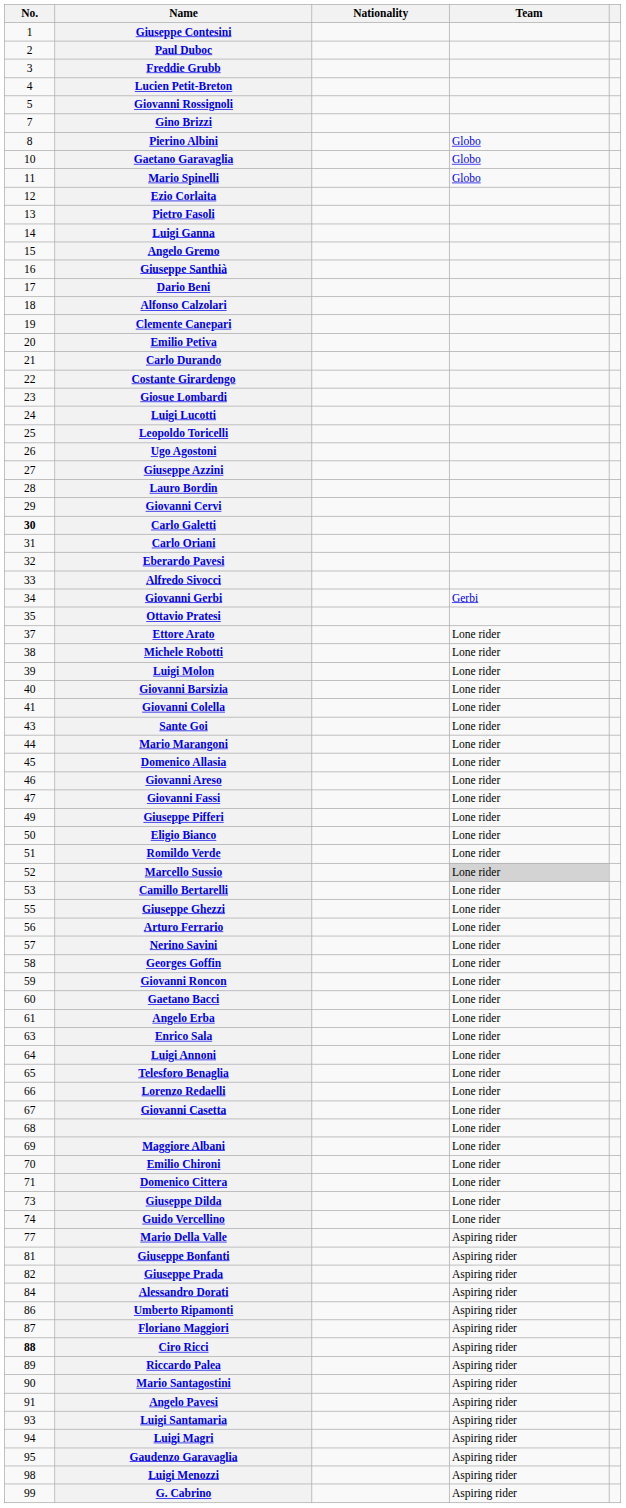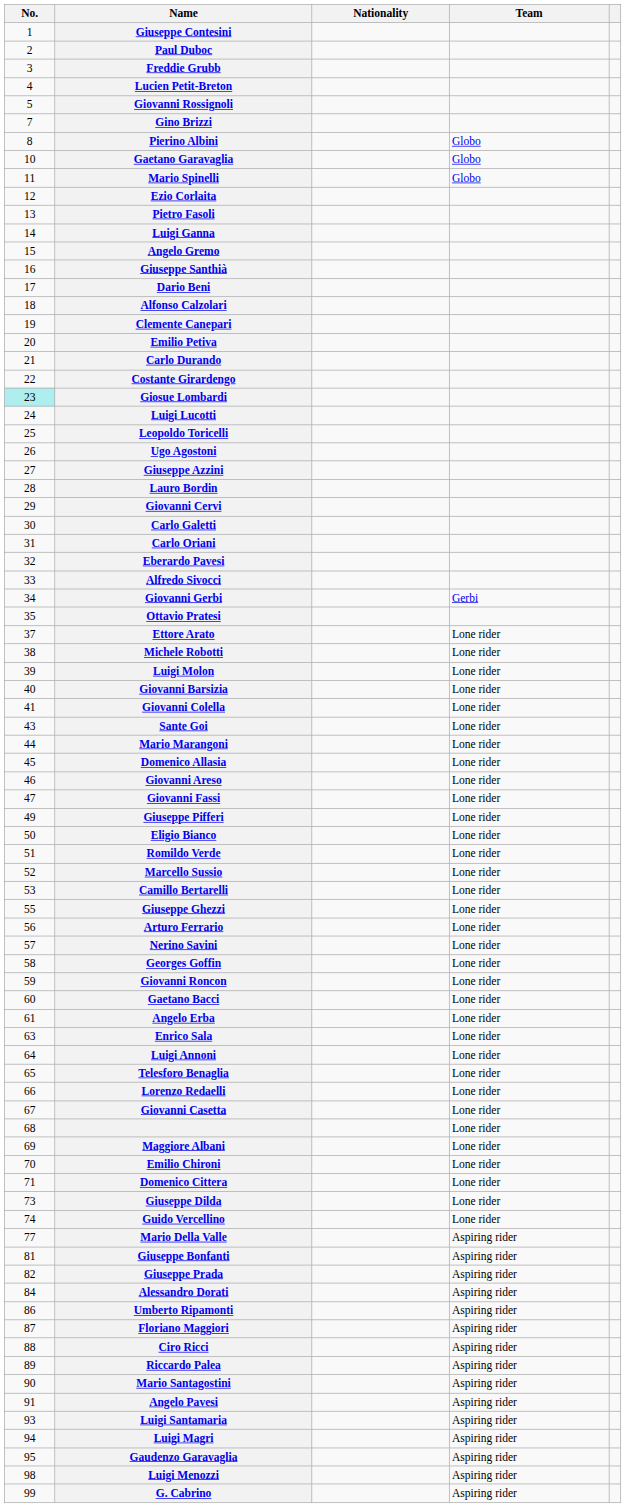(30, 397) no background -> (30, 397) paleturquoise background
(30, 525) bold -> (30, 525) normal
(476, 872) lightgrey background -> (476, 872) no background
(30, 1347) bold -> (30, 1347) normal
